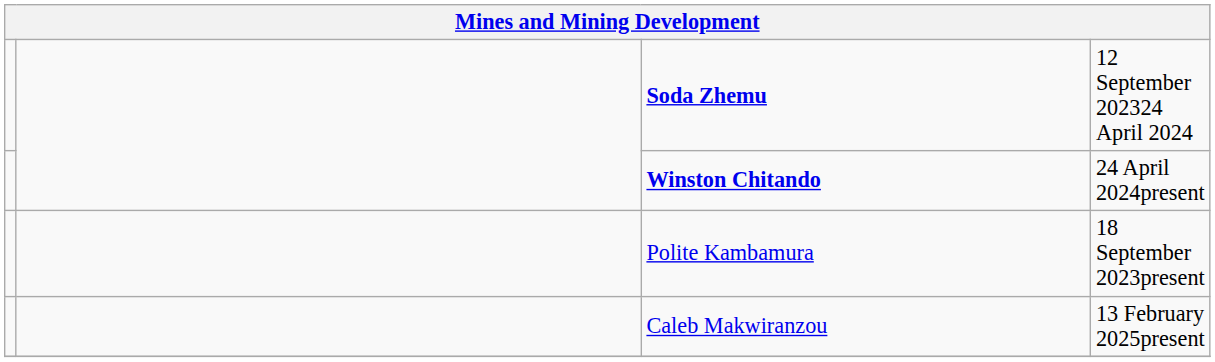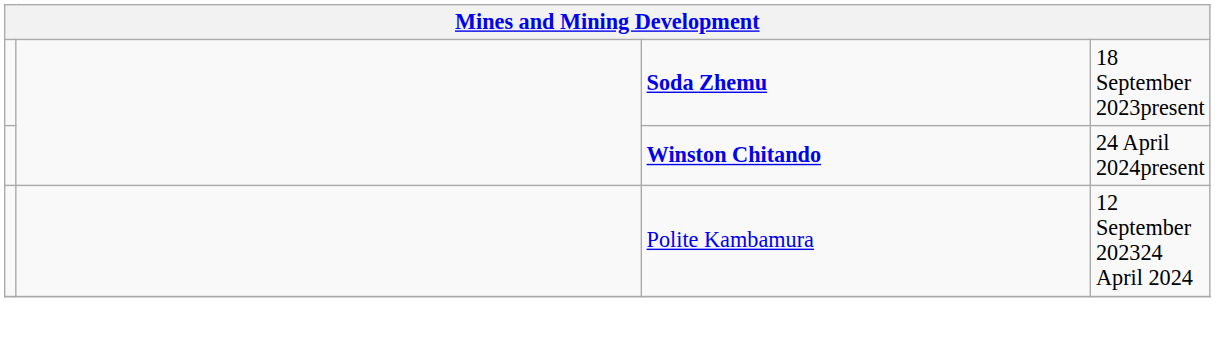(1144, 94) 12 September 202324 April 2024 -> (1150, 82) 18 September 2023present
(1150, 253) 18 September 2023present -> (1144, 240) 12 September 202324 April 2024
- row: (737, 325)
